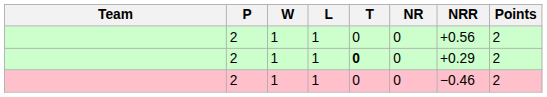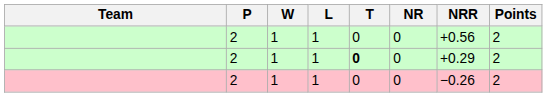(457, 80) −0.46 -> (457, 80) −0.26
